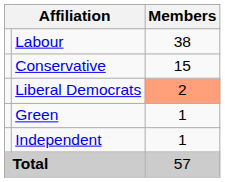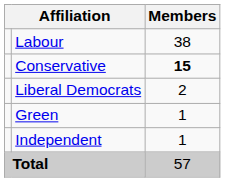(182, 66) normal -> (182, 66) bold
(182, 90) lightsalmon background -> (182, 90) no background
